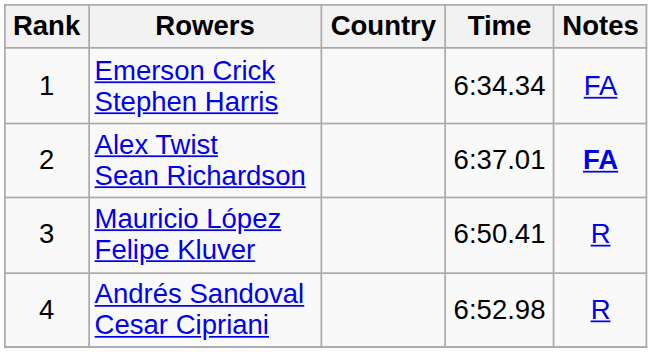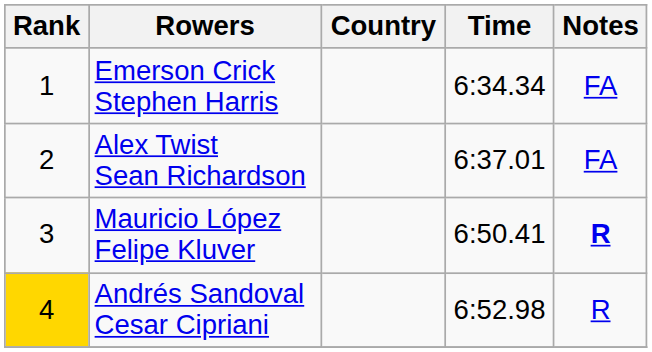(601, 160) bold -> (601, 160) normal
(601, 234) normal -> (601, 234) bold
(47, 309) no background -> (47, 309) gold background
